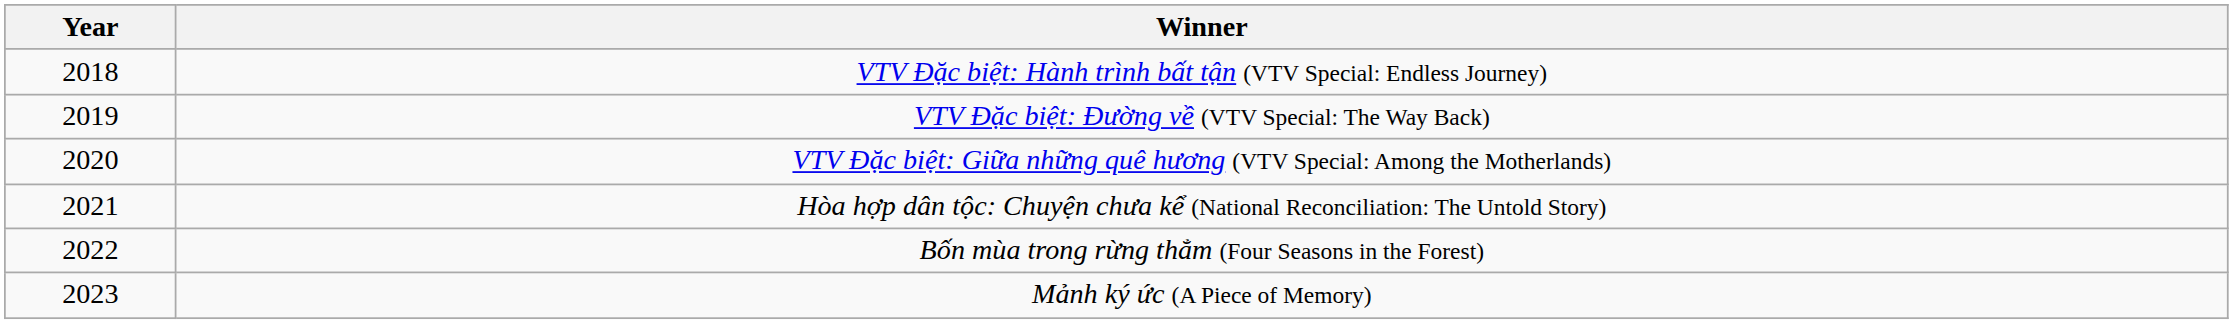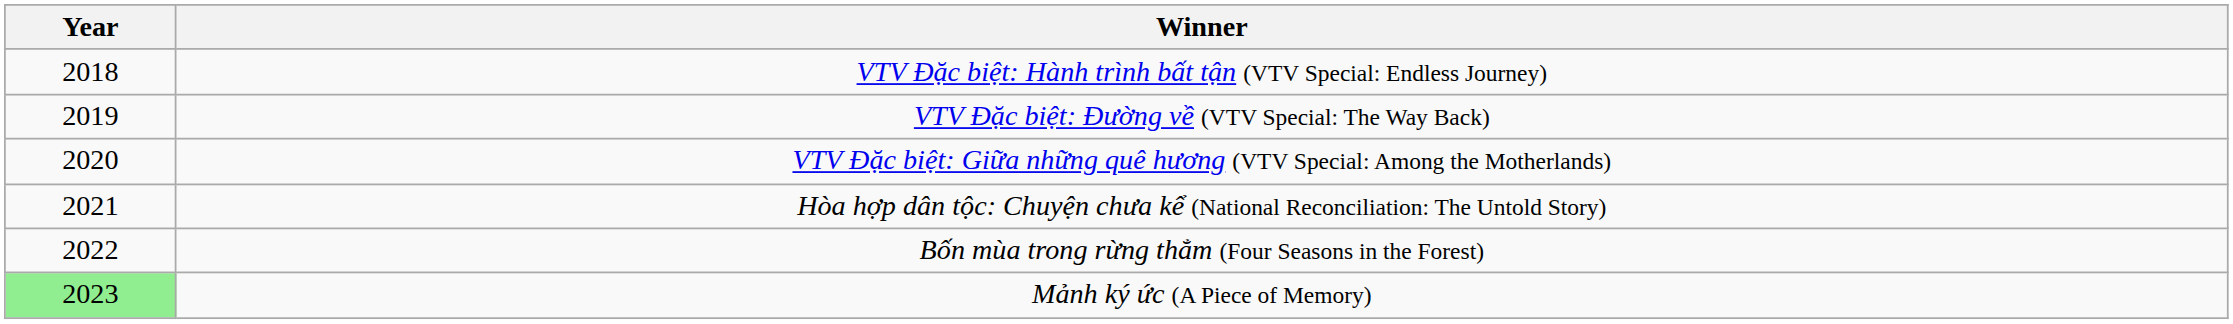(90, 294) no background -> (90, 294) lightgreen background
